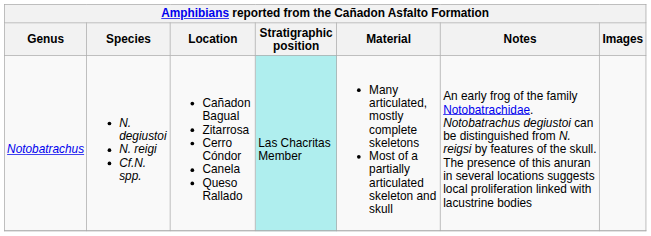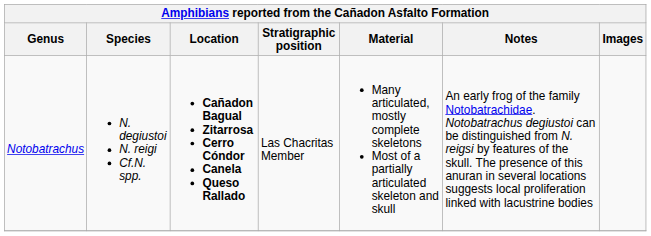(213, 150) normal -> (214, 150) bold
(294, 149) paleturquoise background -> (297, 149) no background
